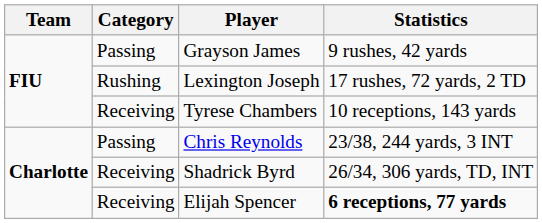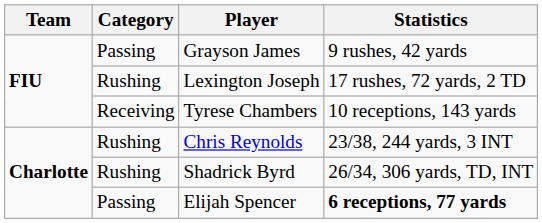(126, 141) Passing -> (129, 141) Rushing
(136, 172) Receiving -> (129, 172) Rushing
(136, 202) Receiving -> (126, 202) Passing
